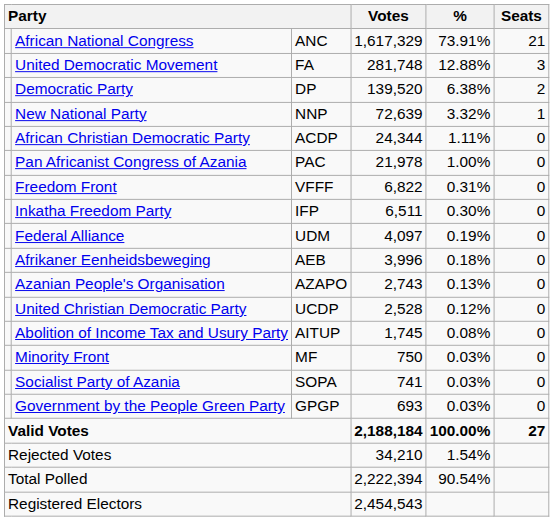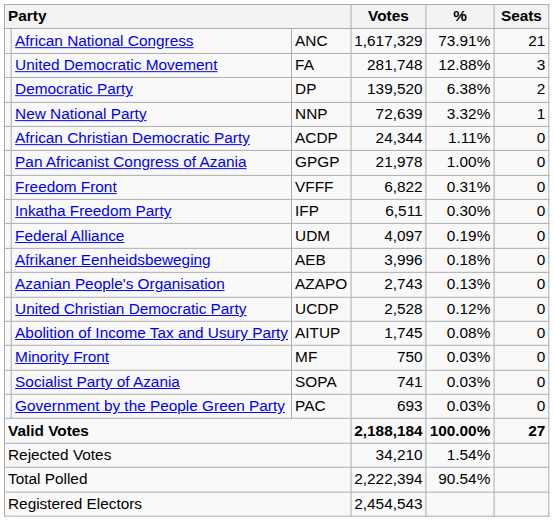(310, 162) PAC -> (317, 162) GPGP
(317, 406) GPGP -> (310, 406) PAC
